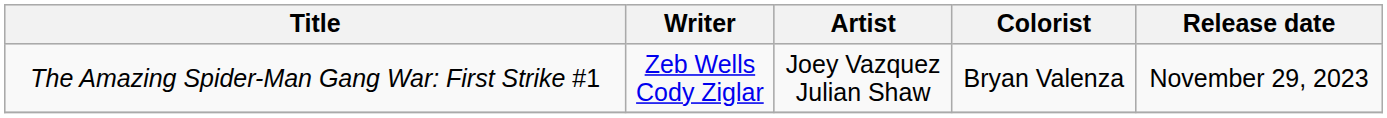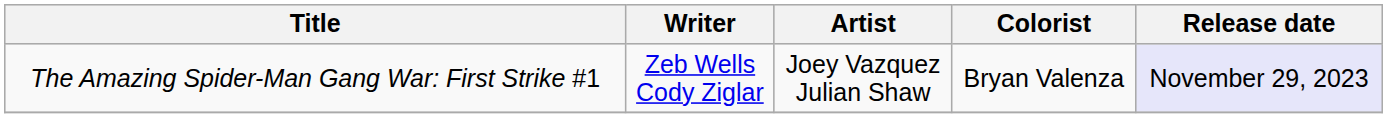(1259, 77) no background -> (1259, 77) lavender background
